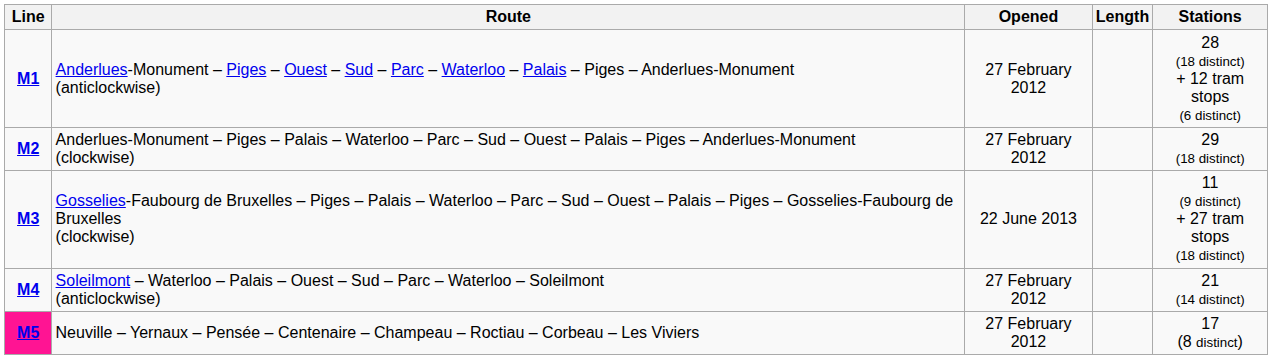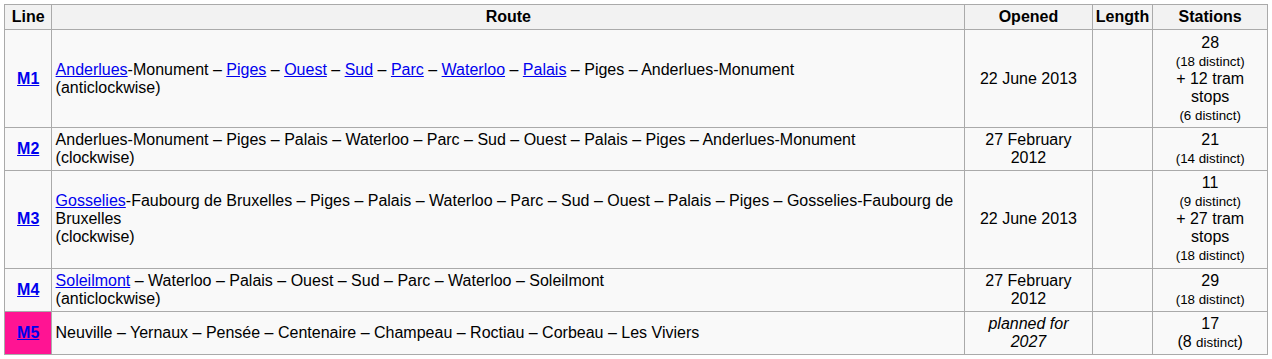(1028, 78) 27 February 2012 -> (1028, 78) 22 June 2013
(1210, 148) 29 (18 distinct) -> (1210, 148) 21 (14 distinct)
(1210, 289) 21 (14 distinct) -> (1210, 289) 29 (18 distinct)
(1028, 333) 27 February 2012 -> (1028, 333) planned for 2027
